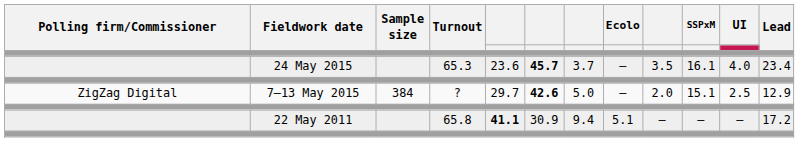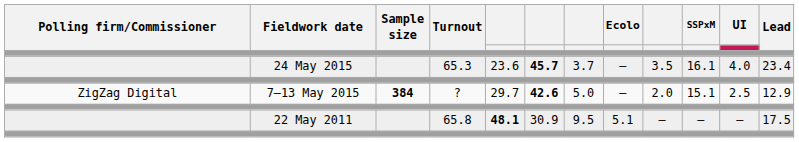(403, 94) normal -> (403, 94) bold
(505, 121) 41.1 -> (505, 121) 48.1
(583, 121) 9.4 -> (583, 121) 9.5
(777, 121) 17.2 -> (777, 121) 17.5
